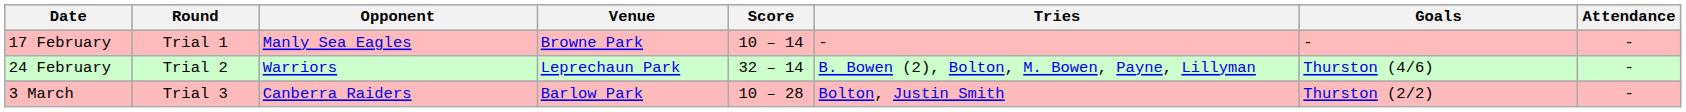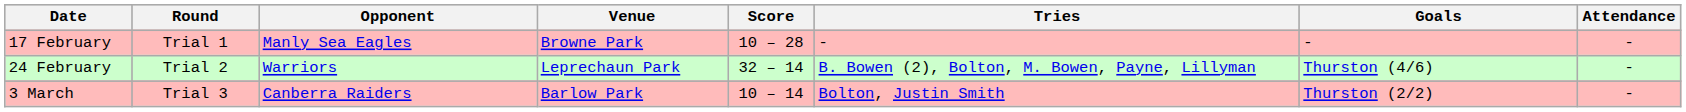(771, 42) 10 – 14 -> (771, 42) 10 – 28
(771, 93) 10 – 28 -> (771, 93) 10 – 14
